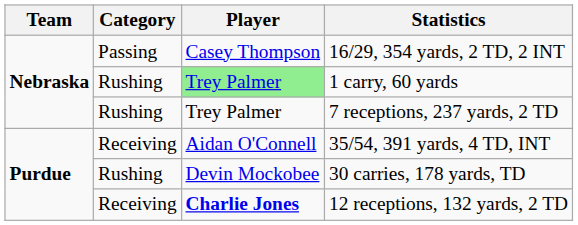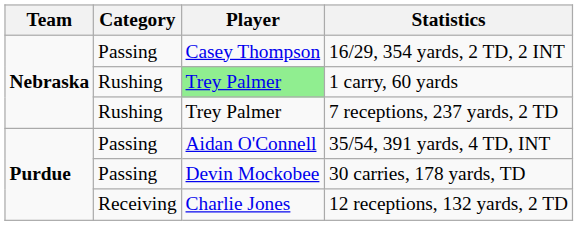(137, 143) Receiving -> (128, 143) Passing
(130, 173) Rushing -> (128, 173) Passing
(242, 204) bold -> (238, 204) normal
